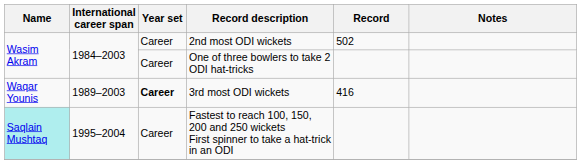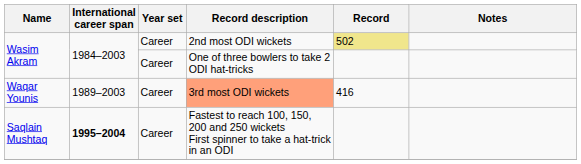(345, 41) no background -> (345, 41) khaki background
(157, 92) bold -> (157, 92) normal
(239, 92) no background -> (239, 92) lightsalmon background
(27, 133) paleturquoise background -> (27, 133) no background
(99, 133) normal -> (99, 133) bold
